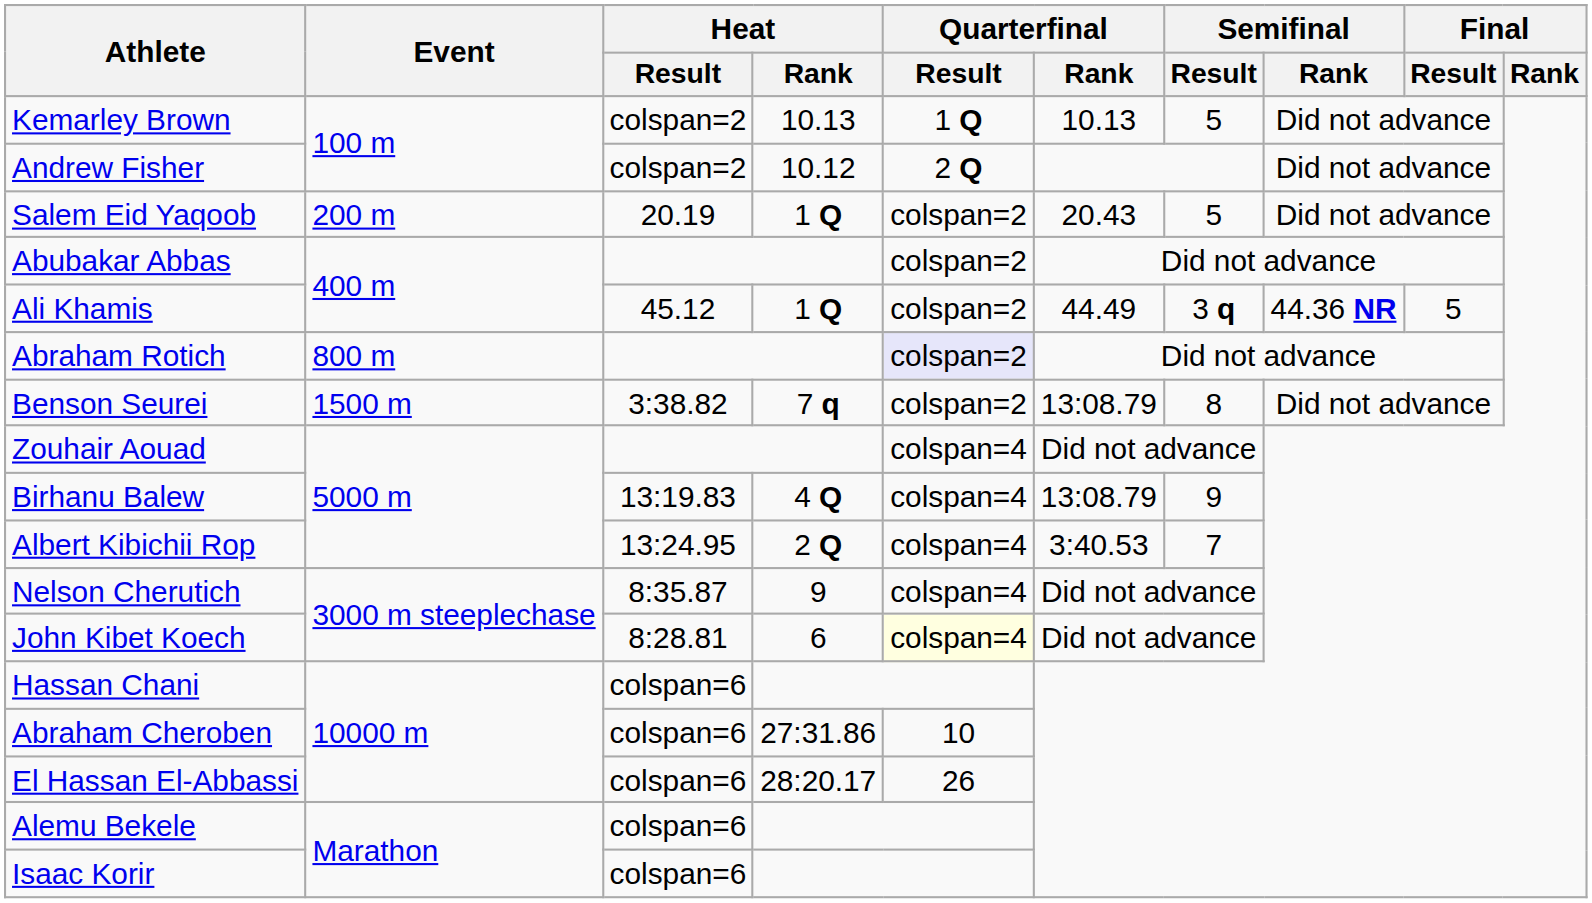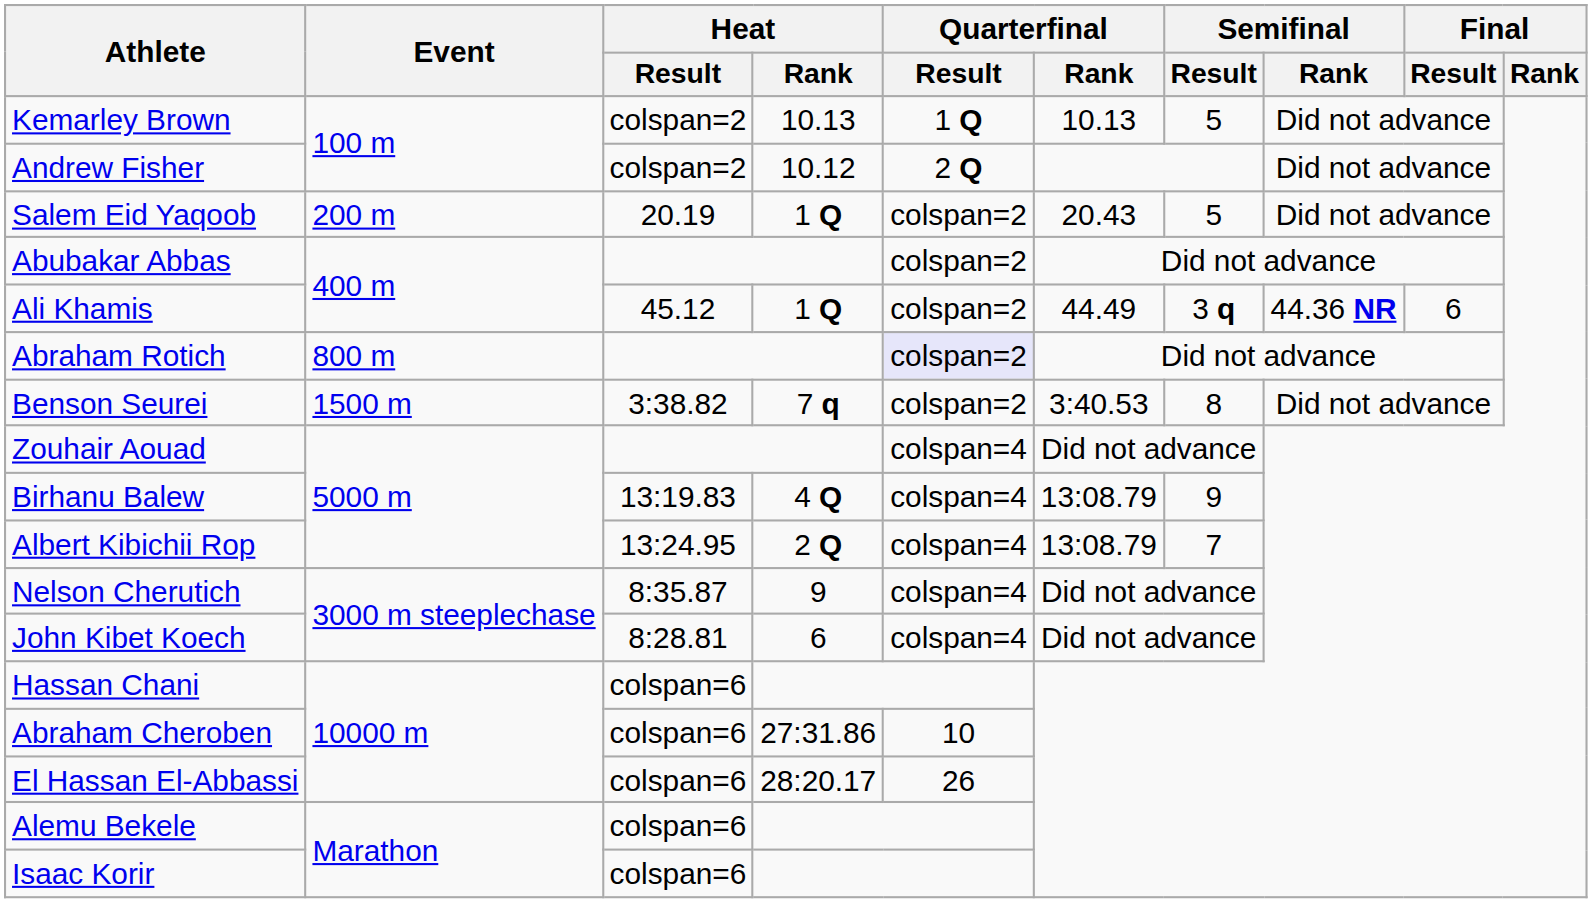(1453, 309) 5 -> (1453, 309) 6
(1099, 403) 13:08.79 -> (1099, 403) 3:40.53
(1099, 544) 3:40.53 -> (1099, 544) 13:08.79
(959, 639) lightyellow background -> (959, 639) no background
